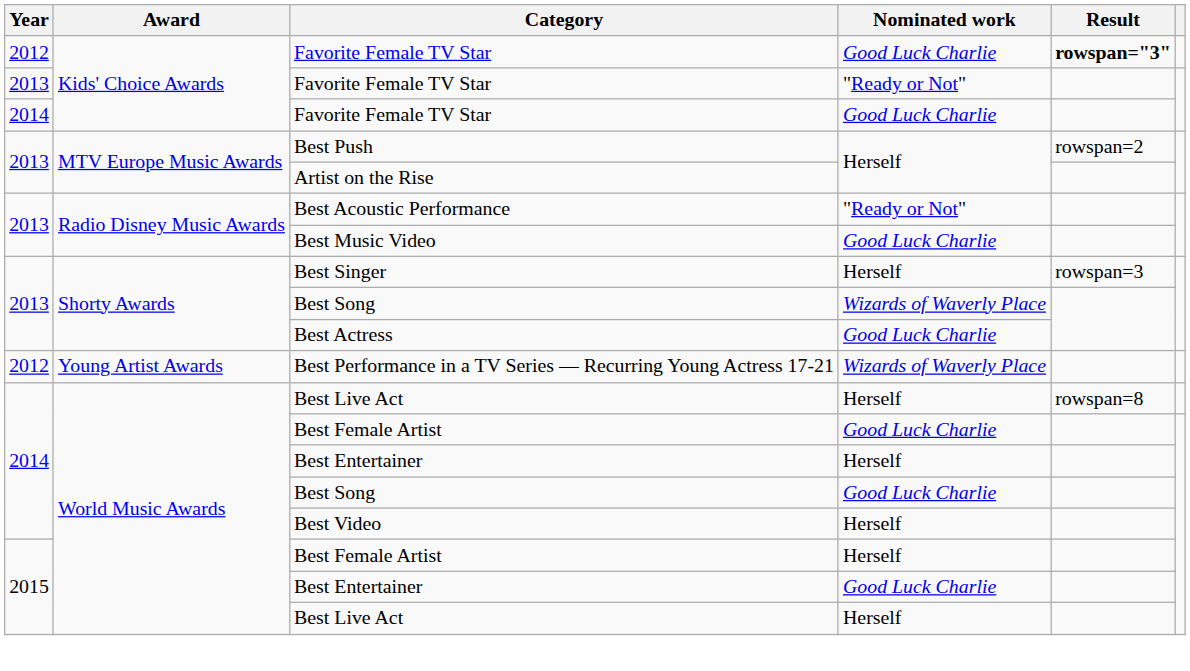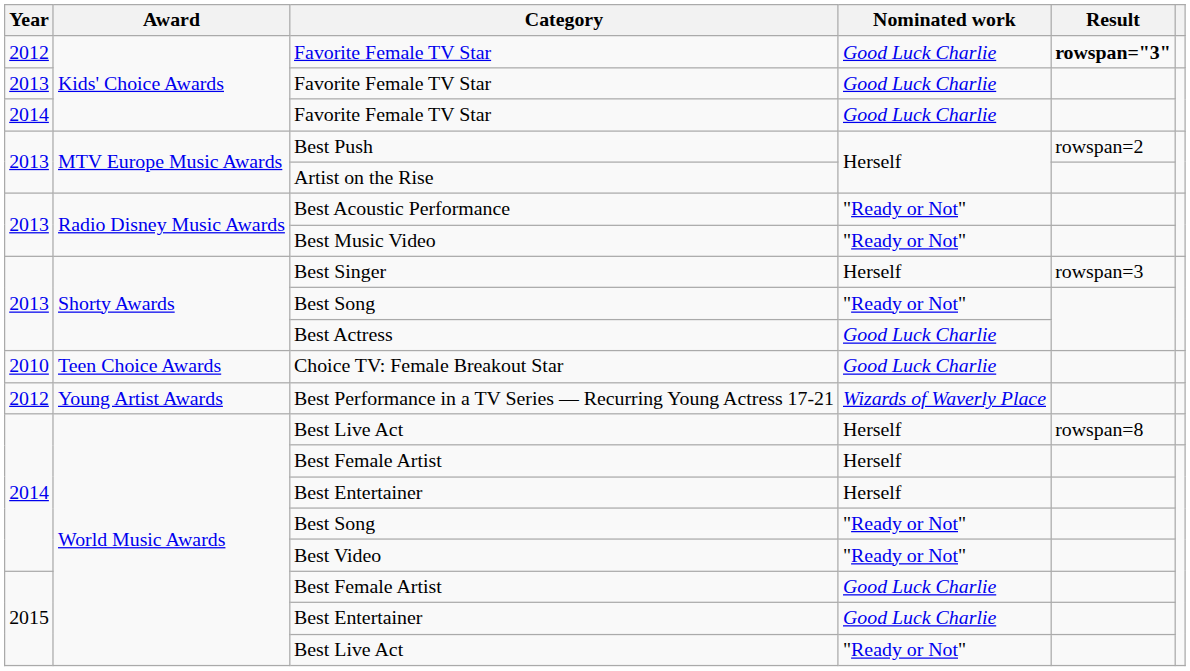(905, 83) "Ready or Not" -> (920, 83) Good Luck Charlie
(920, 240) Good Luck Charlie -> (905, 240) "Ready or Not"
(945, 303) Wizards of Waverly Place -> (905, 303) "Ready or Not"
+ row: (29, 366)
(920, 429) Good Luck Charlie -> (872, 460) Herself
(920, 492) Good Luck Charlie -> (905, 523) "Ready or Not"
(872, 523) Herself -> (905, 555) "Ready or Not"
(872, 555) Herself -> (920, 586) Good Luck Charlie
(872, 618) Herself -> (905, 649) "Ready or Not"
